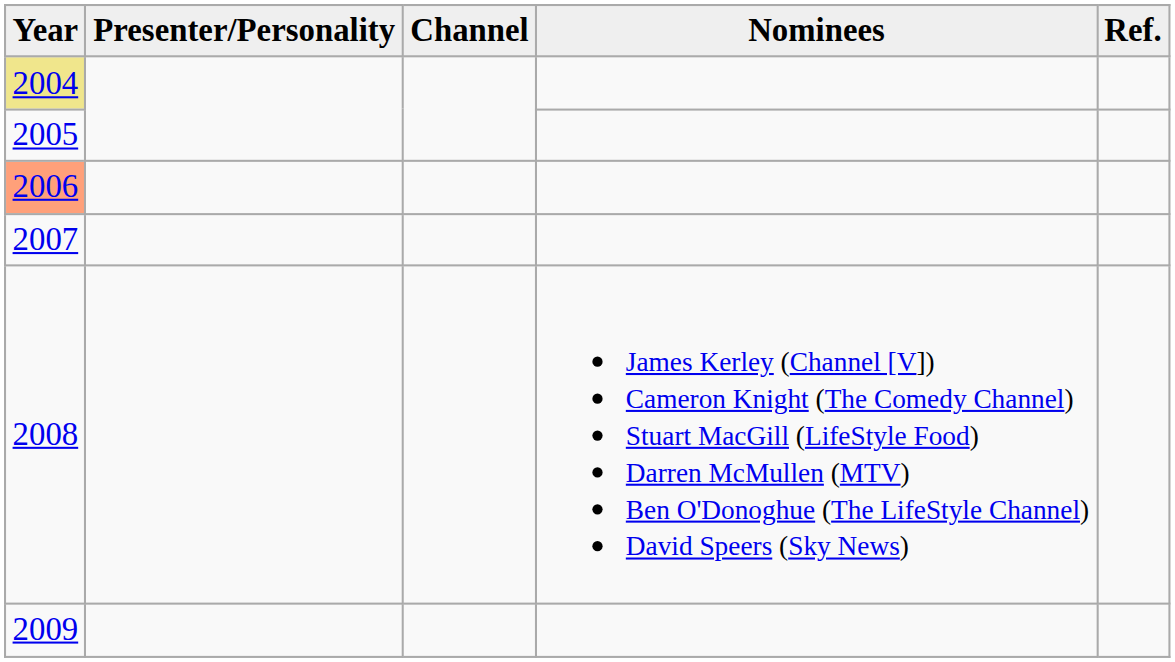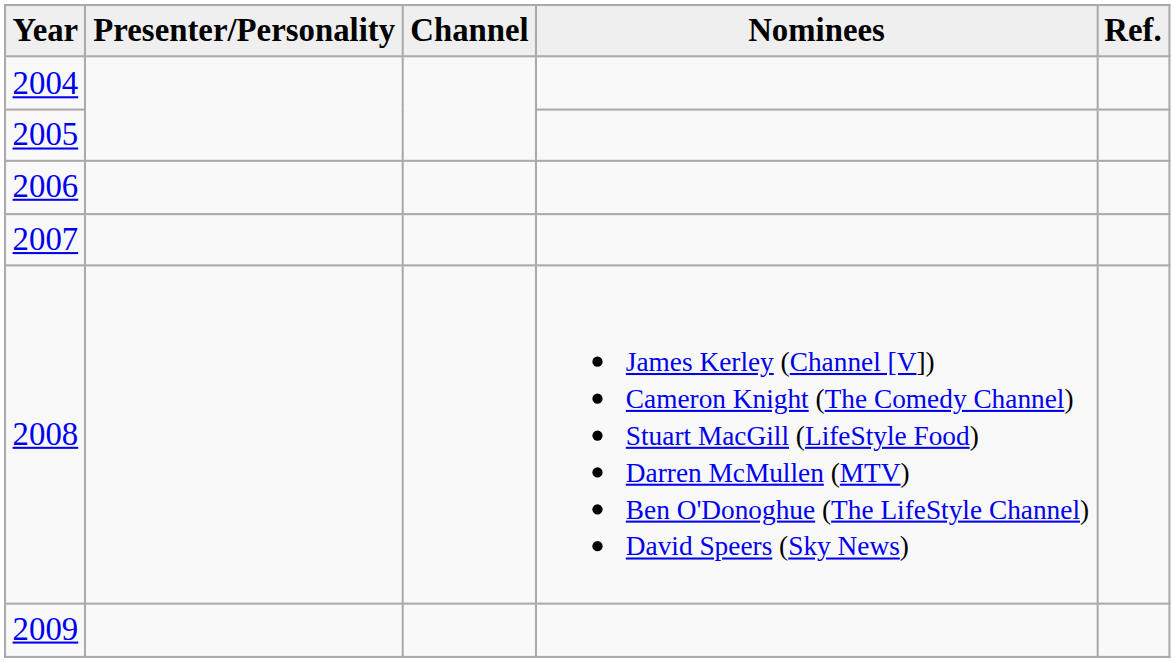(45, 82) khaki background -> (45, 82) no background
(45, 186) lightsalmon background -> (45, 186) no background
